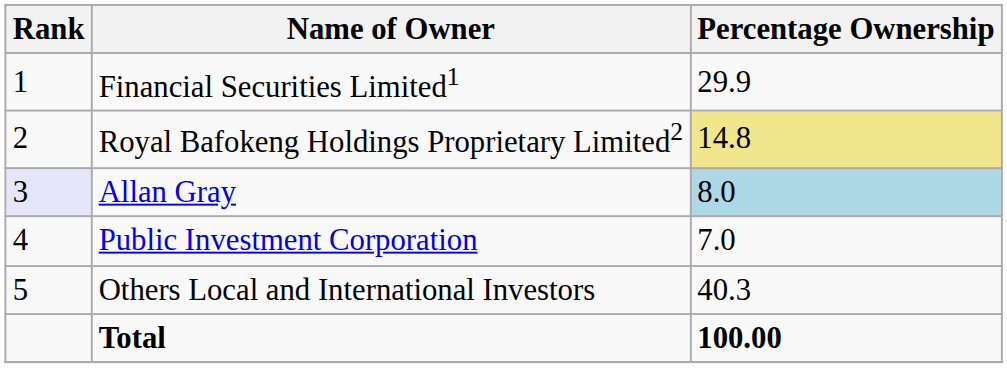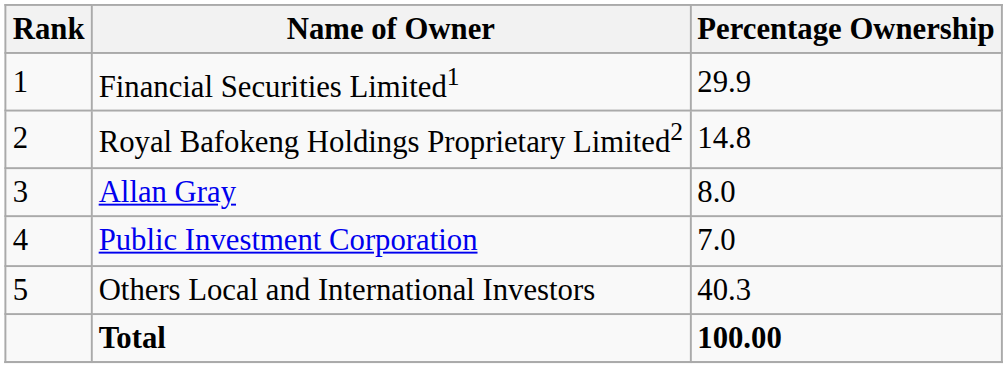(724, 138) khaki background -> (724, 138) no background
(20, 191) lavender background -> (20, 191) no background
(716, 191) lightblue background -> (716, 191) no background
